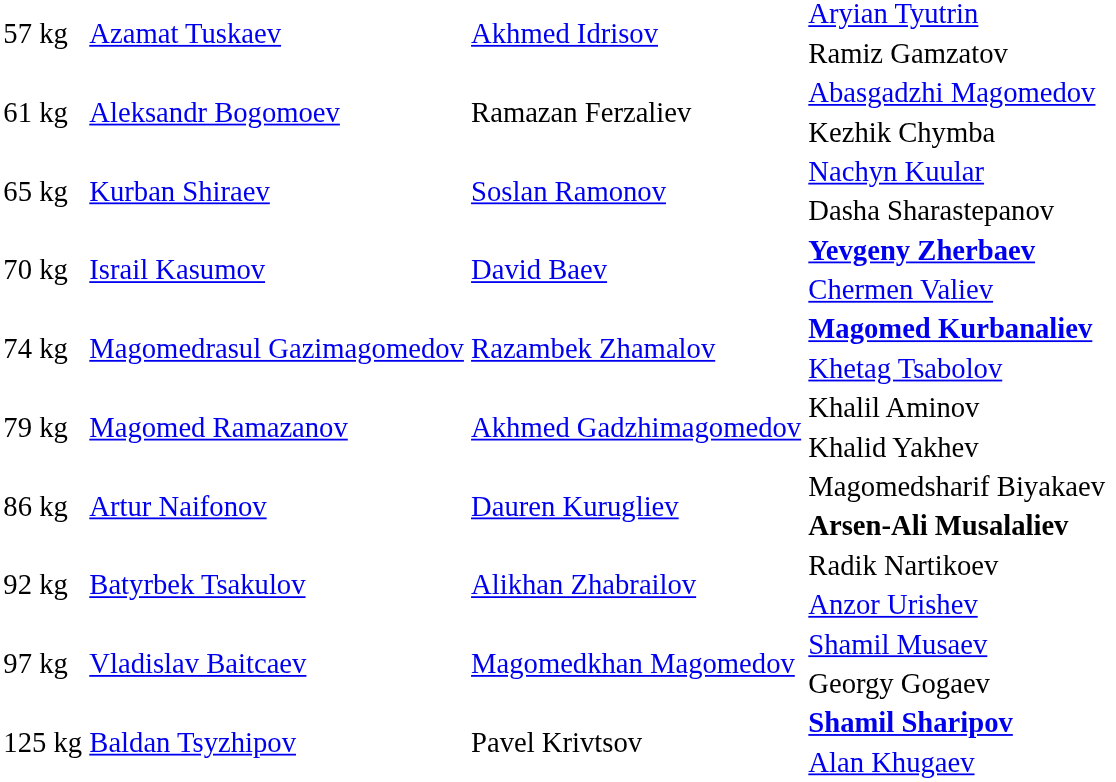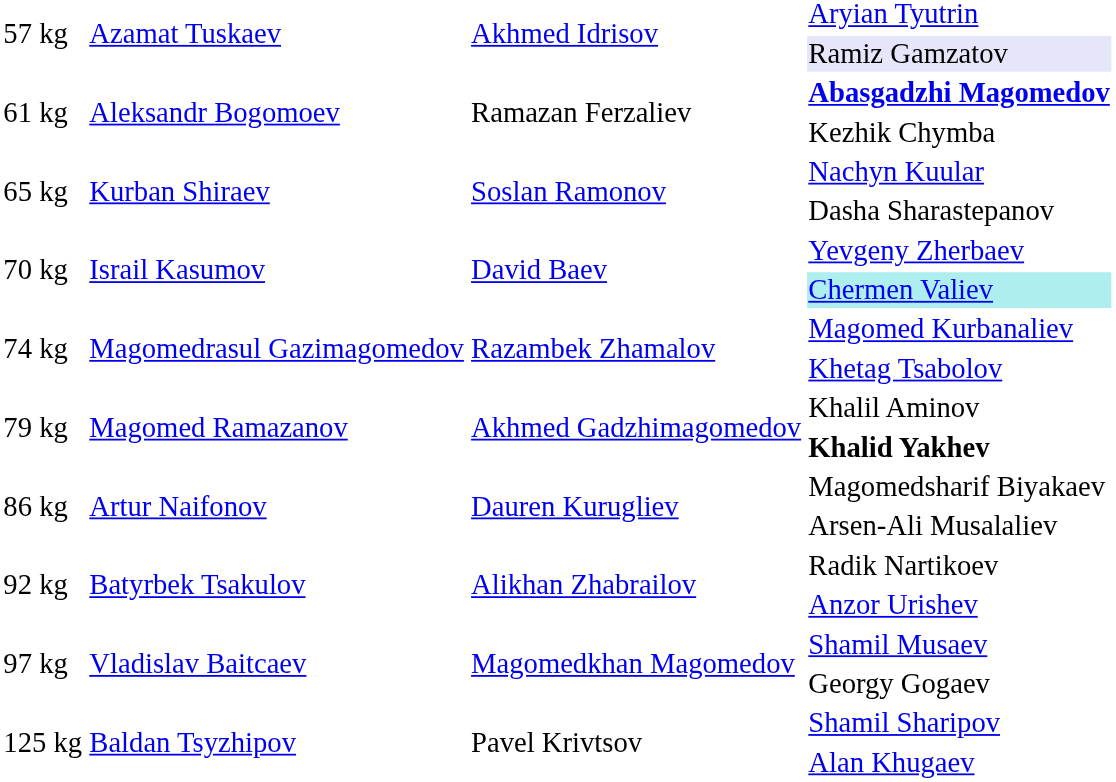(908, 53) no background -> (908, 53) lavender background
(952, 92) normal -> (959, 92) bold
(922, 250) bold -> (916, 250) normal
(901, 289) no background -> (901, 289) paleturquoise background
(950, 329) bold -> (941, 329) normal
(893, 447) normal -> (899, 447) bold
(938, 526) bold -> (933, 526) normal
(911, 722) bold -> (904, 722) normal
